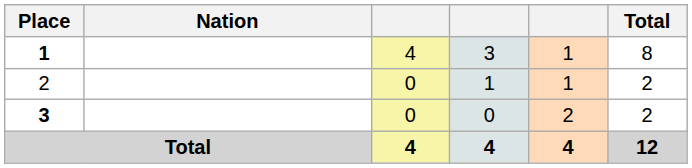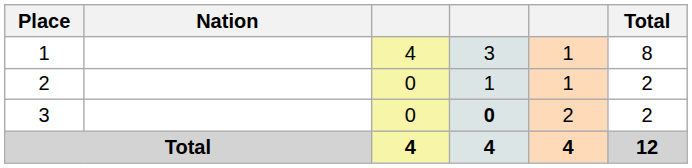(44, 53) bold -> (44, 53) normal
(44, 116) bold -> (44, 116) normal
(489, 116) normal -> (489, 116) bold
